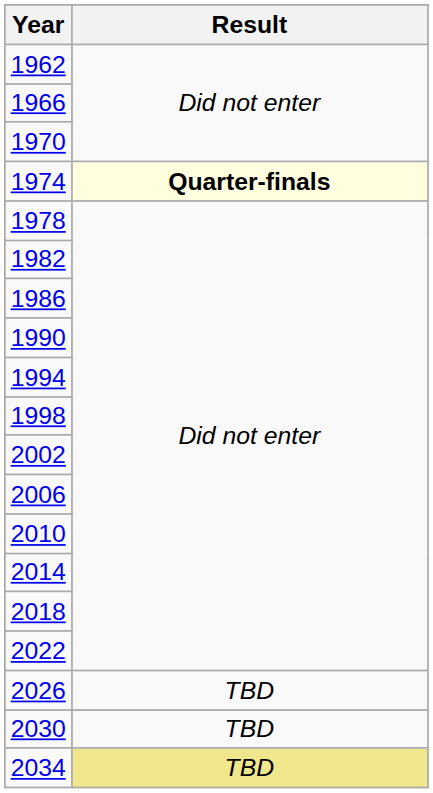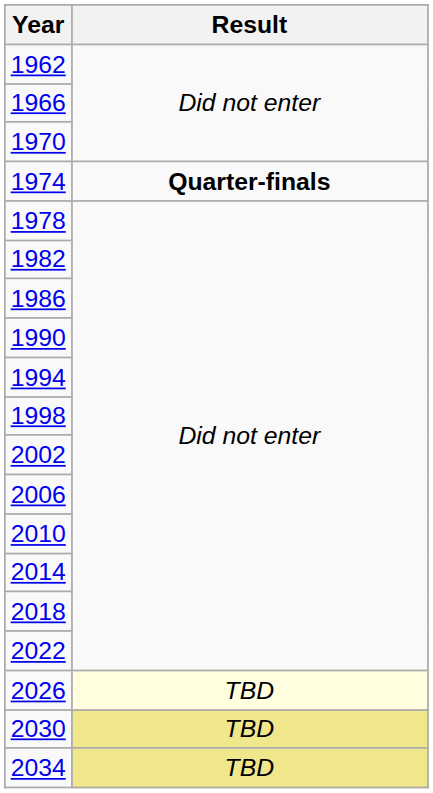(249, 181) lightyellow background -> (249, 181) no background
(249, 690) no background -> (249, 690) lightyellow background
(249, 729) no background -> (249, 729) khaki background
